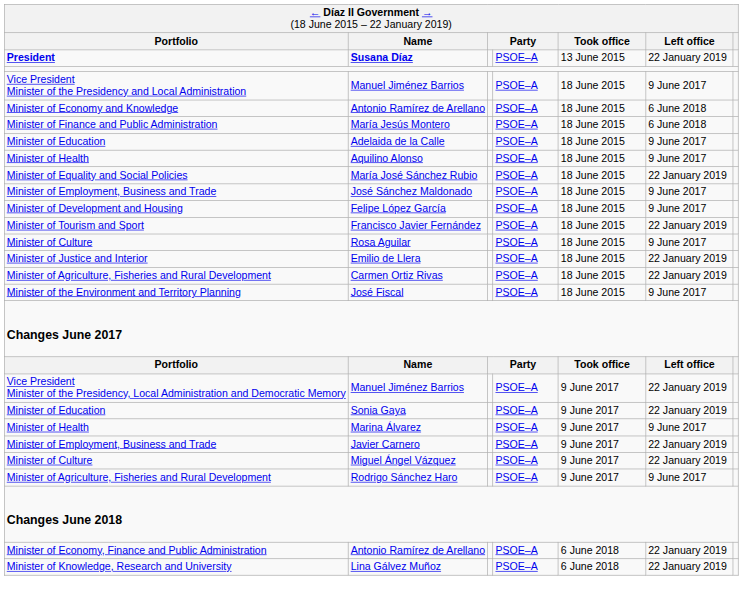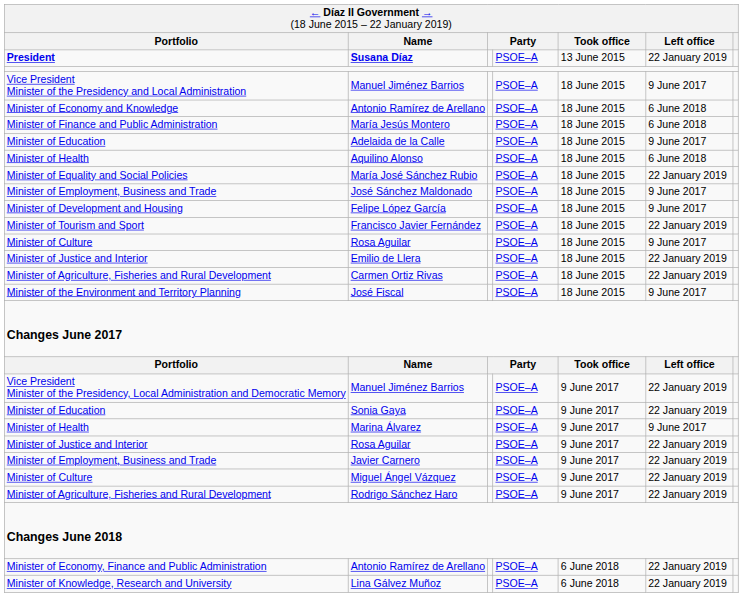(677, 158) 9 June 2017 -> (677, 158) 6 June 2018
+ row: (77, 444)
(677, 477) 9 June 2017 -> (688, 494) 22 January 2019
